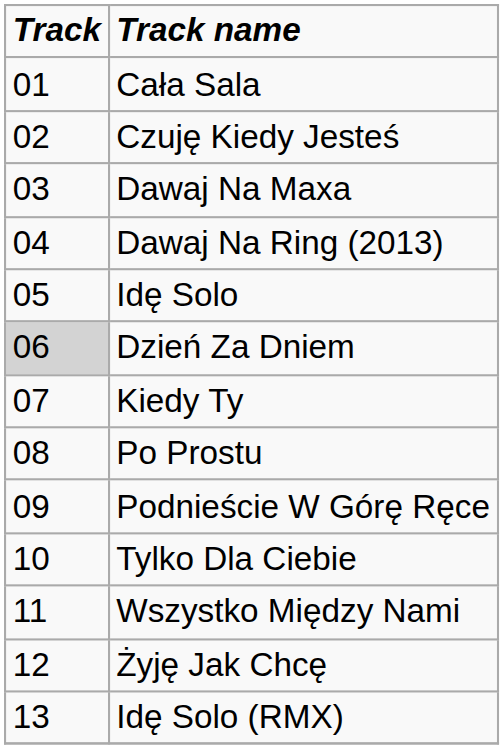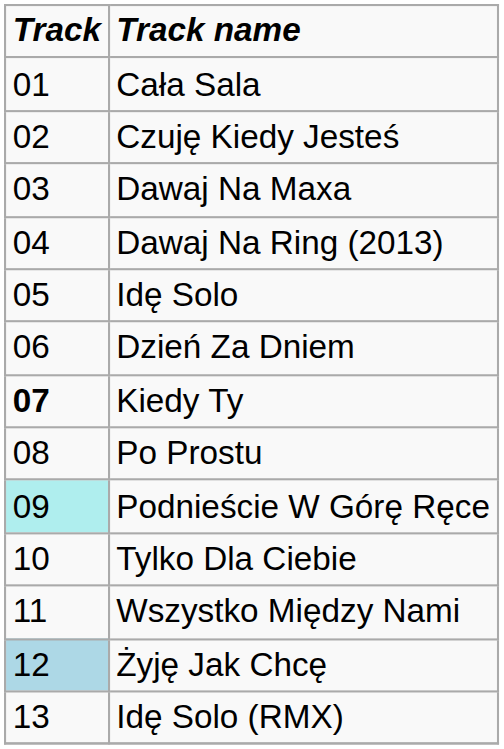(31, 347) lightgrey background -> (31, 347) no background
(31, 400) normal -> (31, 400) bold
(31, 505) no background -> (31, 505) paleturquoise background
(31, 664) no background -> (31, 664) lightblue background
